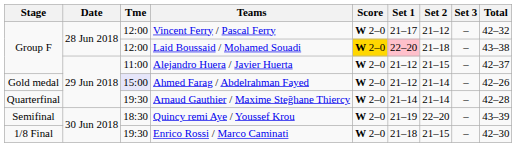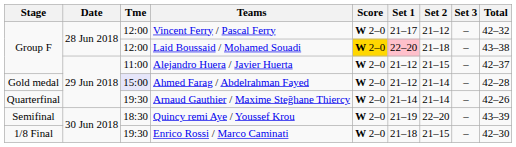(496, 82) 42–26 -> (496, 82) 42–28
(496, 99) 42–28 -> (496, 99) 42–26
